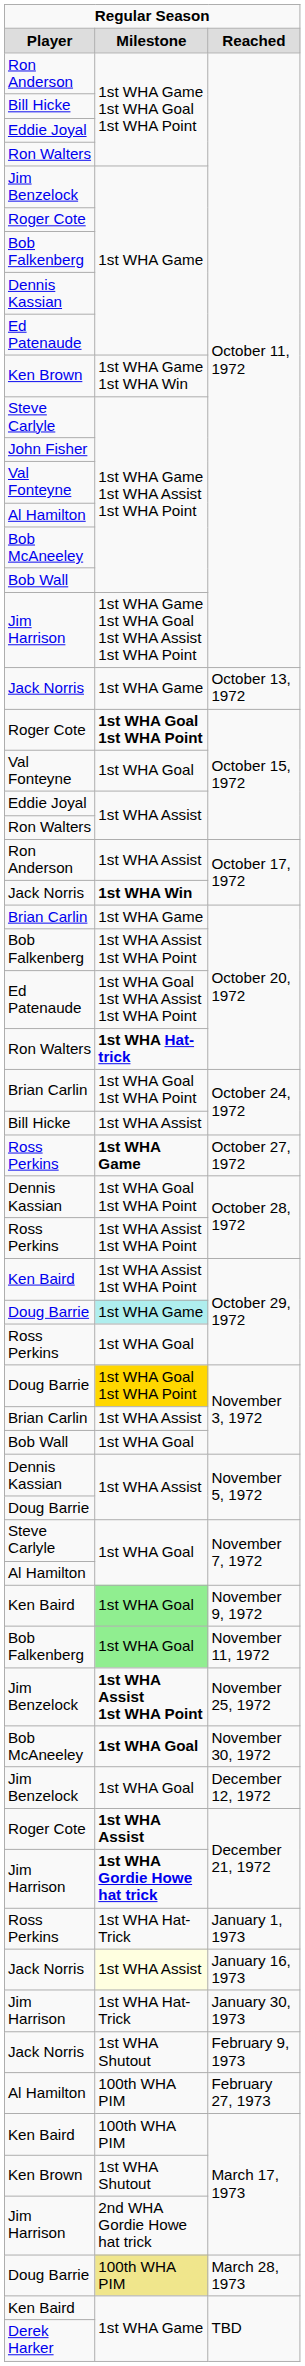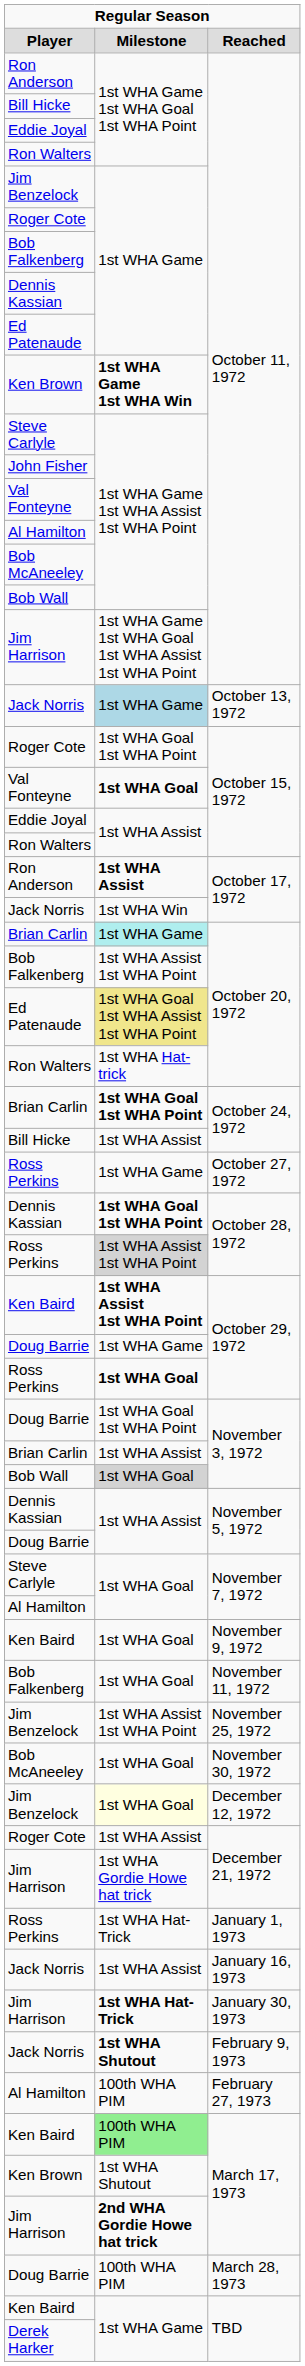(151, 375) normal -> (145, 384) bold
(151, 688) no background -> (151, 705) lightblue background
(150, 729) bold -> (147, 746) normal
(146, 770) normal -> (148, 787) bold
(150, 860) normal -> (129, 877) bold
(145, 892) bold -> (143, 909) normal
(151, 916) no background -> (151, 934) paleturquoise background
(150, 999) no background -> (150, 1016) khaki background
(146, 1049) bold -> (144, 1066) normal
(147, 1090) normal -> (150, 1107) bold
(129, 1155) bold -> (151, 1172) normal
(147, 1196) normal -> (150, 1213) bold
(150, 1238) no background -> (150, 1255) lightgrey background
(150, 1279) normal -> (150, 1304) bold
(151, 1311) paleturquoise background -> (151, 1346) no background
(146, 1344) normal -> (148, 1378) bold
(147, 1385) gold background -> (147, 1419) no background
(146, 1442) no background -> (146, 1476) lightgrey background
(146, 1605) lightgreen background -> (146, 1639) no background
(146, 1646) lightgreen background -> (146, 1681) no background
(150, 1696) bold -> (150, 1722) normal
(148, 1746) bold -> (146, 1763) normal
(146, 1787) no background -> (146, 1804) lightyellow background
(129, 1828) bold -> (150, 1837) normal
(145, 1878) bold -> (143, 1878) normal
(150, 1969) lightyellow background -> (150, 1969) no background
(144, 2010) normal -> (146, 2010) bold
(128, 2052) normal -> (129, 2052) bold
(137, 2134) no background -> (137, 2134) lightgreen background
(143, 2225) normal -> (145, 2225) bold
(137, 2275) khaki background -> (137, 2275) no background
